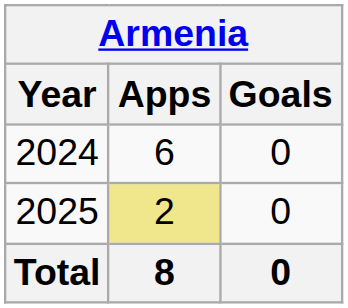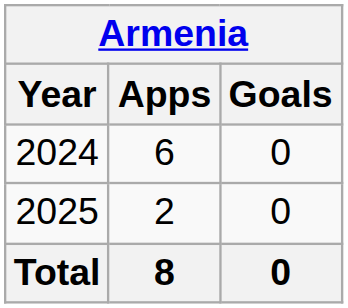(165, 212) khaki background -> (165, 212) no background
